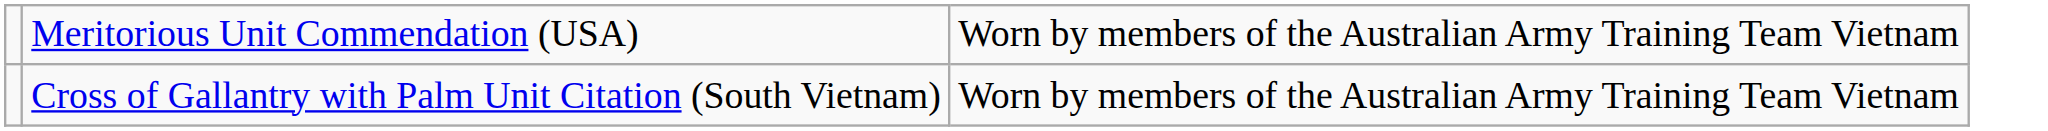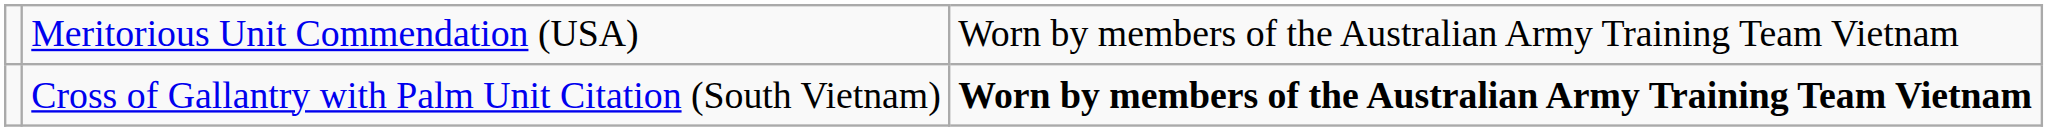(1459, 94) normal -> (1495, 94) bold
